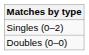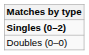(35, 28) normal -> (36, 28) bold
